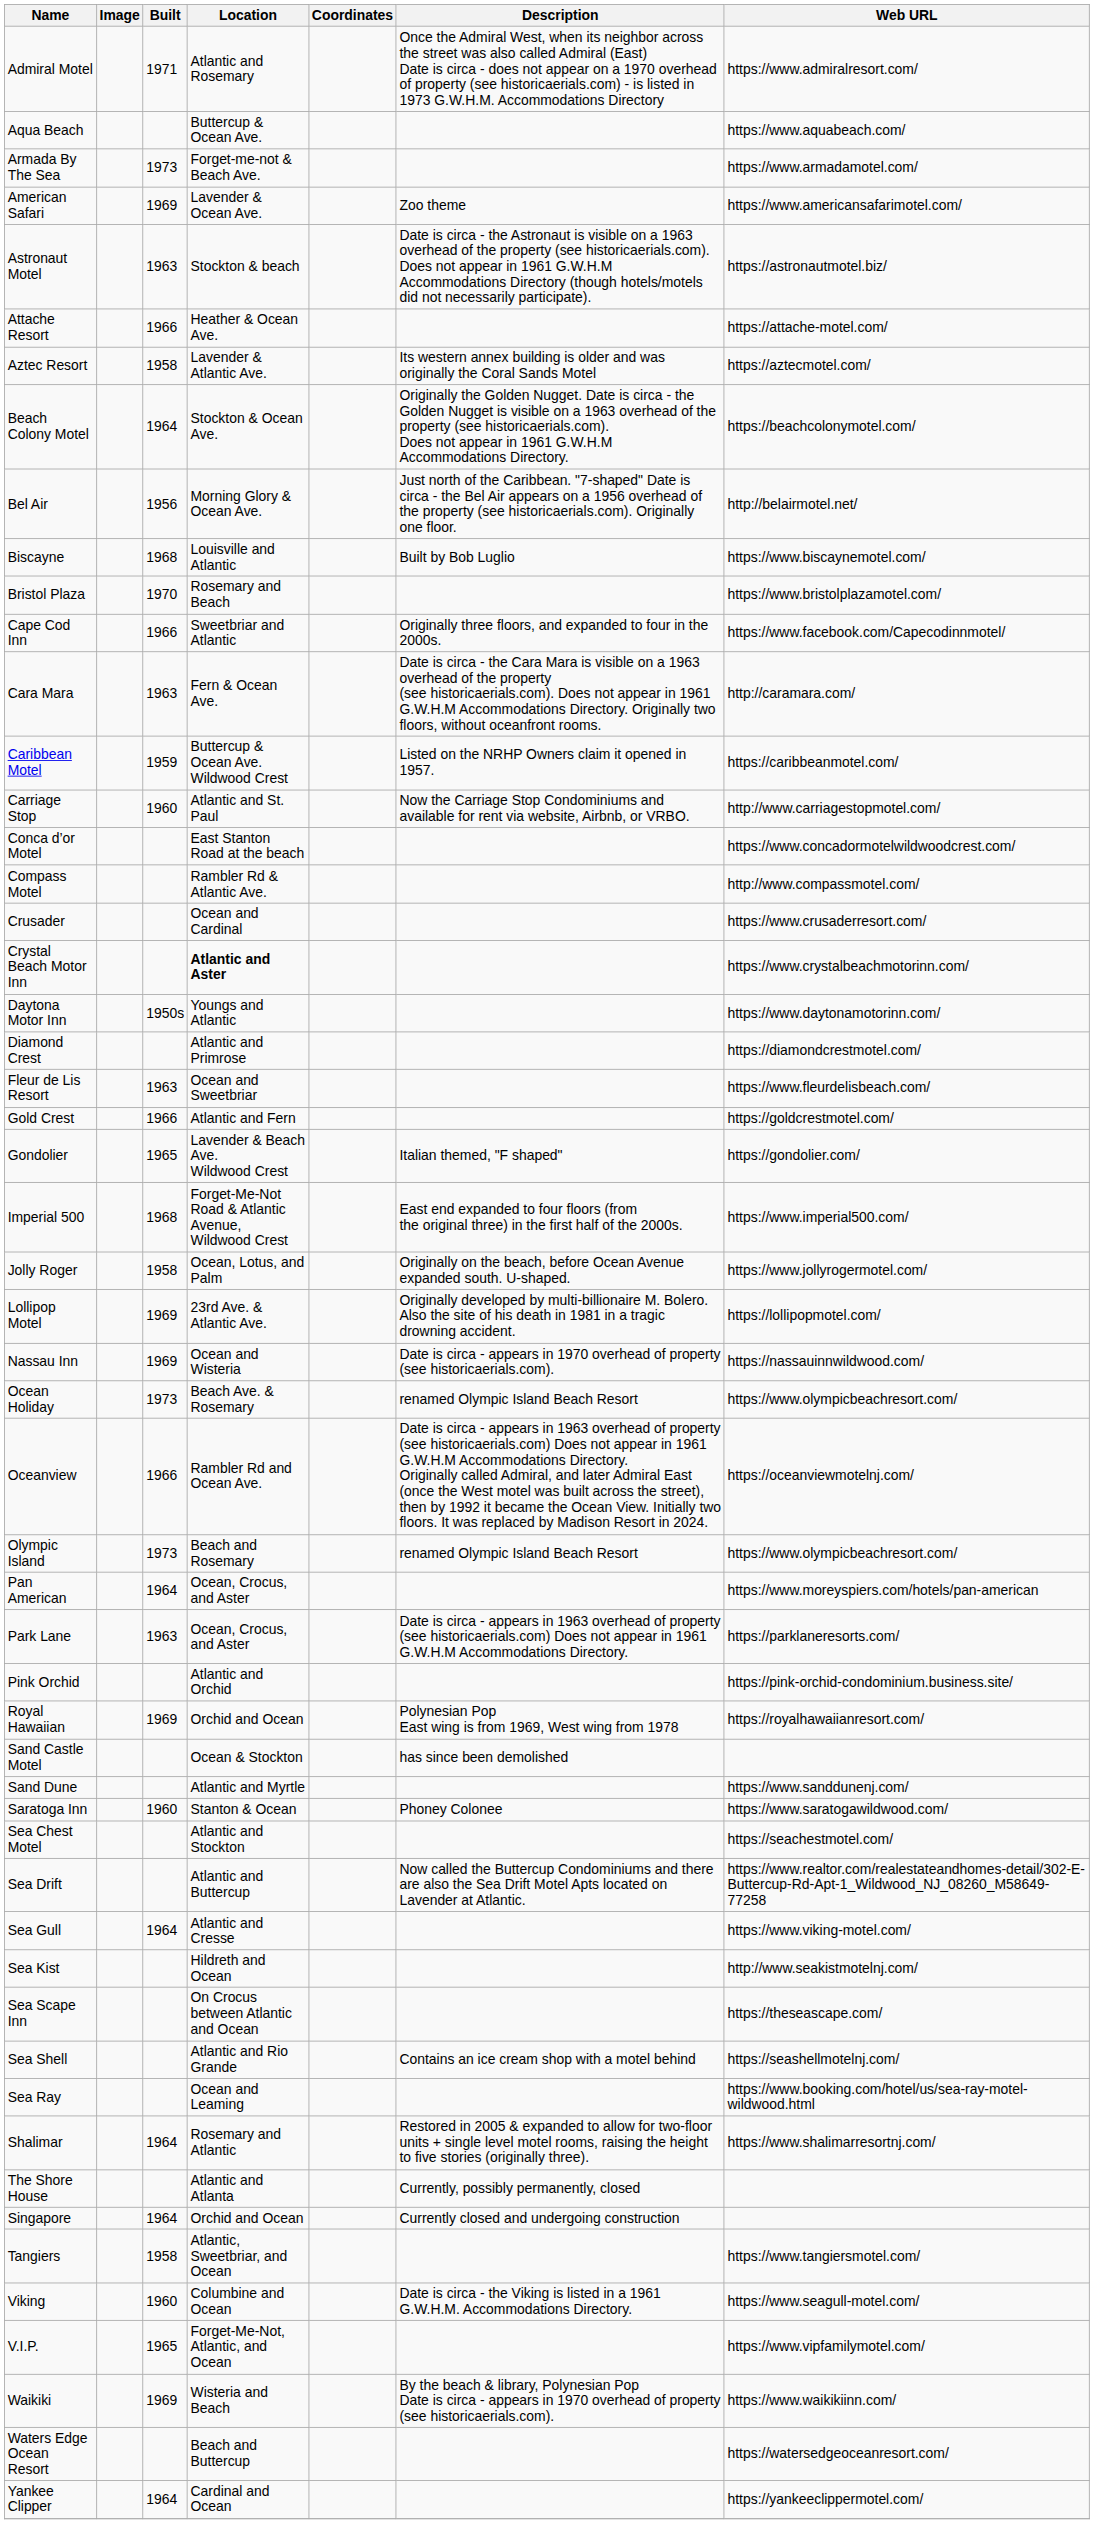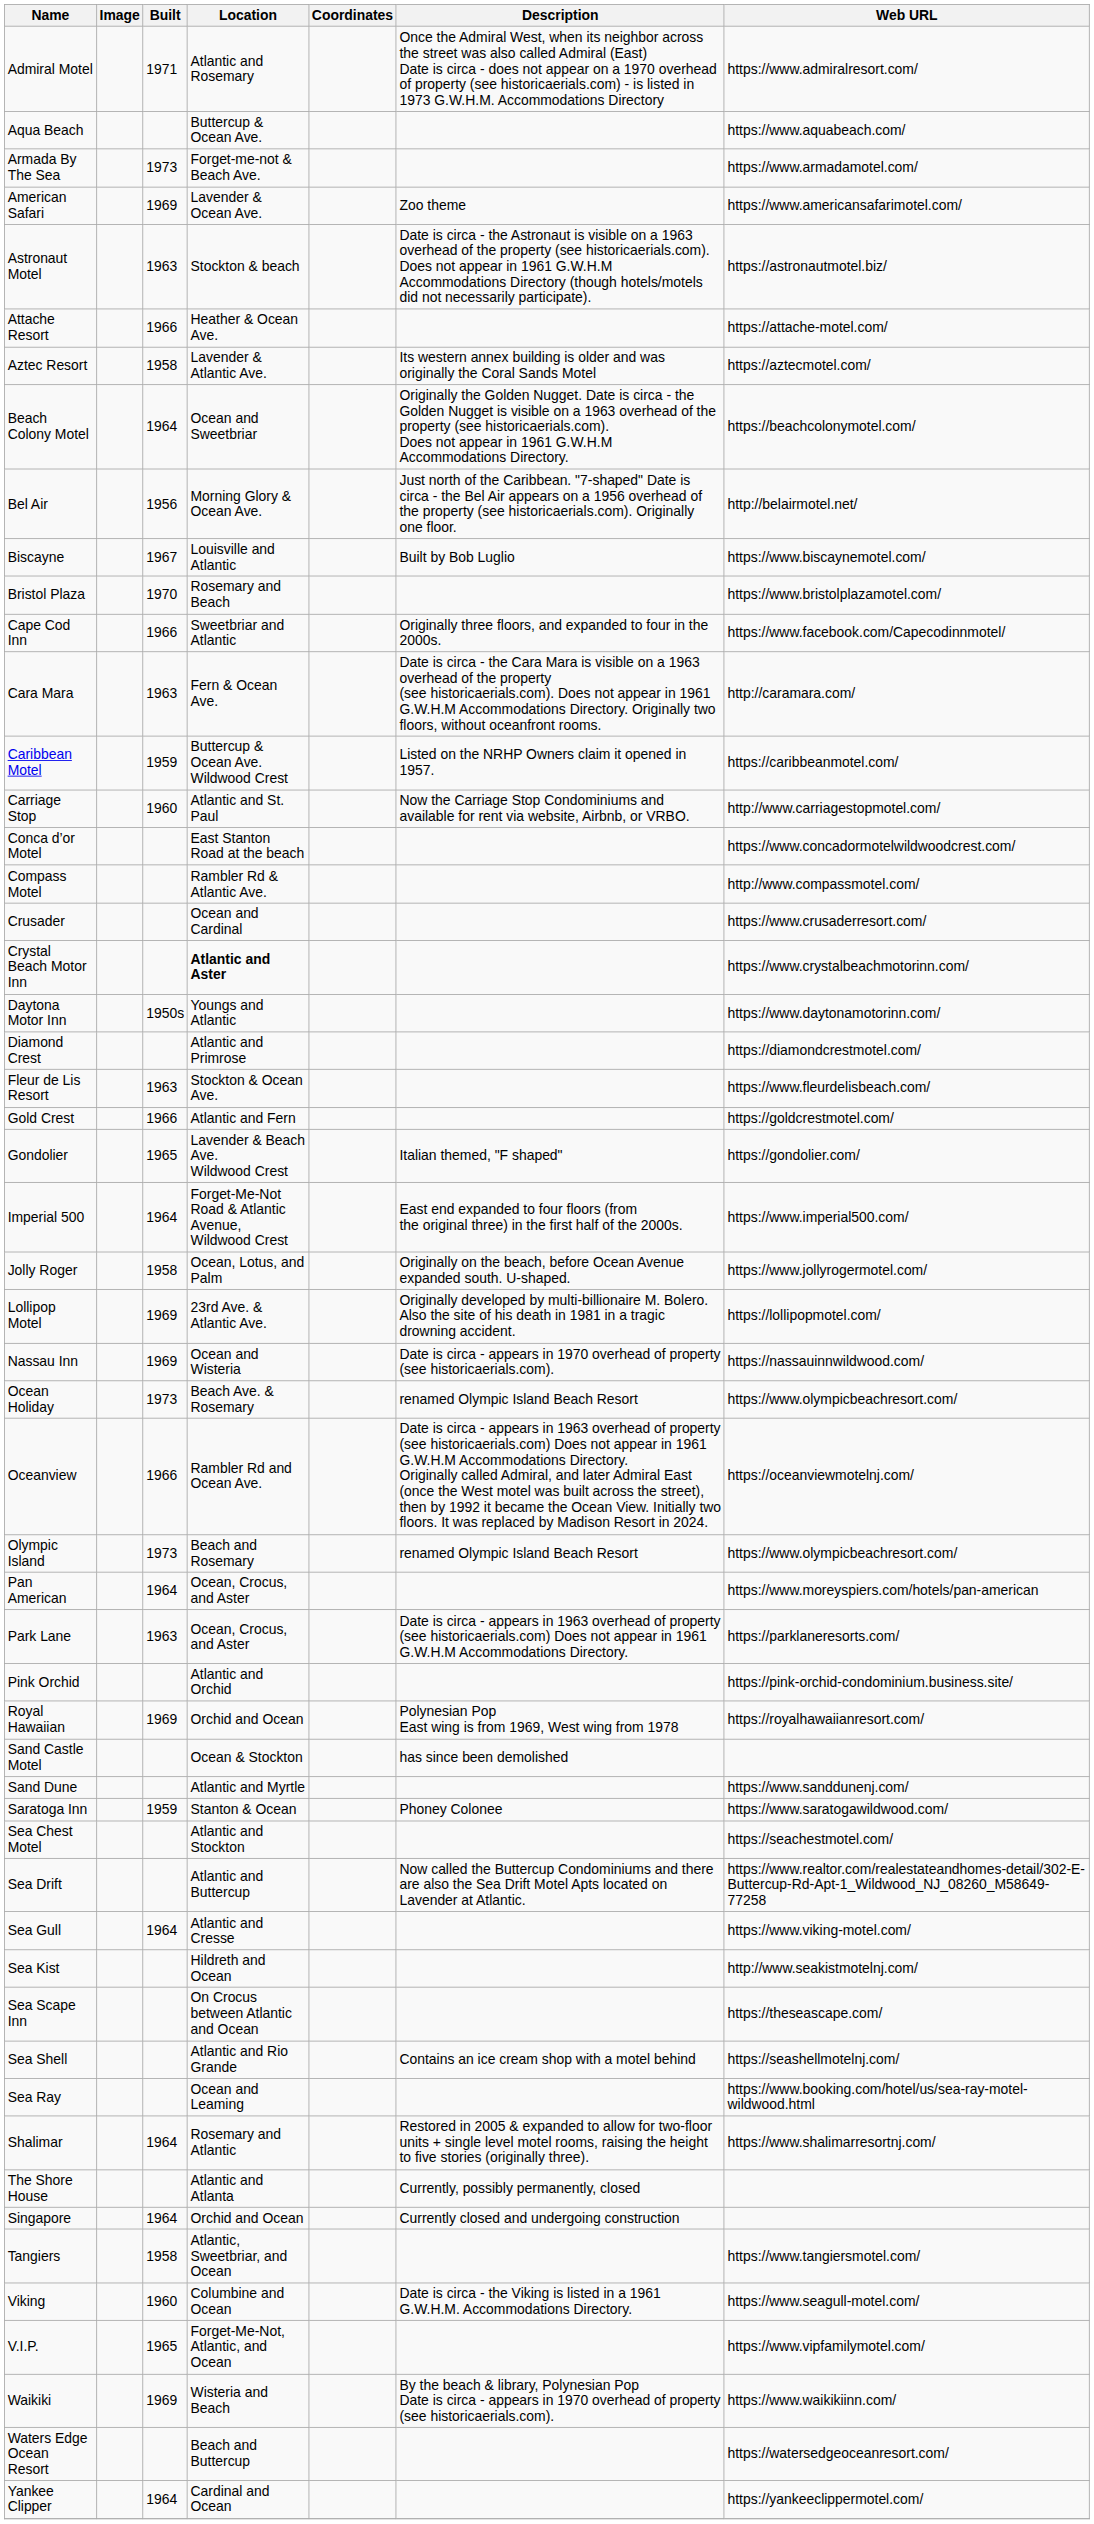(247, 427) Stockton & Ocean Ave. -> (225, 427) Ocean and Sweetbriar
(162, 557) 1968 -> (162, 557) 1967
(225, 1088) Ocean and Sweetbriar -> (247, 1088) Stockton & Ocean Ave.
(162, 1217) 1968 -> (162, 1217) 1964
(162, 1809) 1960 -> (162, 1809) 1959
